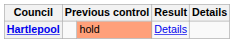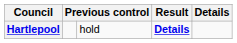(90, 30) lightsalmon background -> (90, 30) no background
(171, 30) normal -> (172, 30) bold
